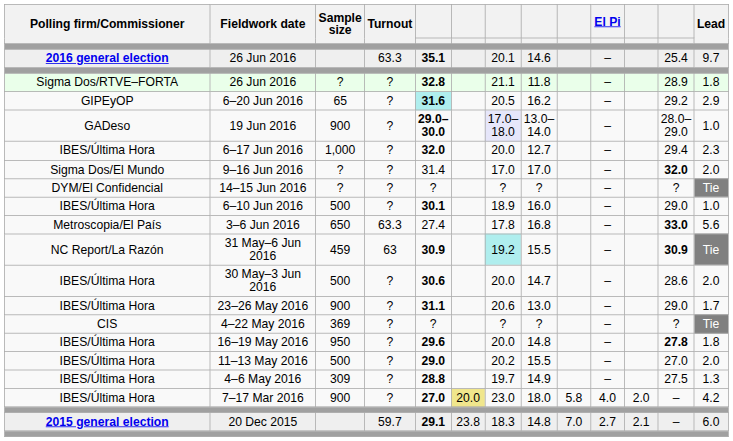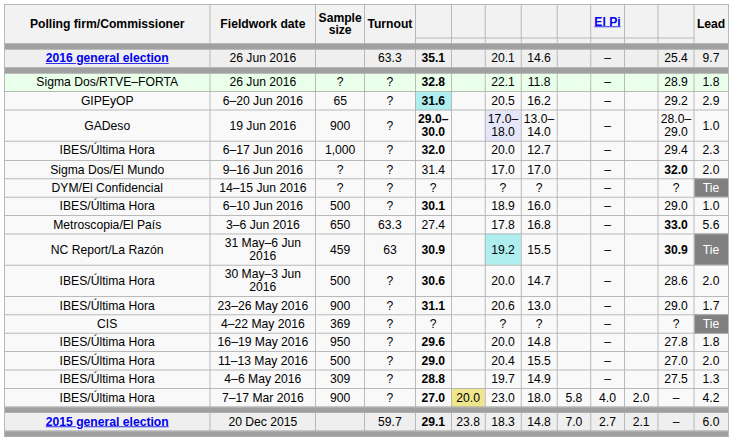(503, 82) 21.1 -> (503, 82) 22.1
(676, 342) bold -> (676, 342) normal
(503, 361) 20.2 -> (503, 361) 20.4
